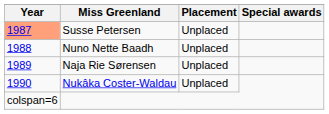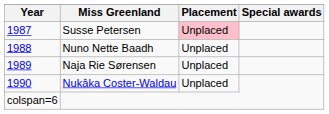(19, 30) lightsalmon background -> (19, 30) no background
(205, 30) no background -> (205, 30) pink background
